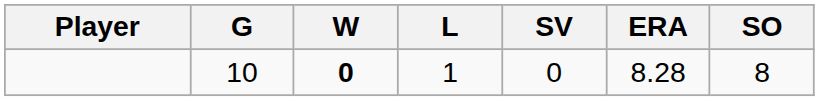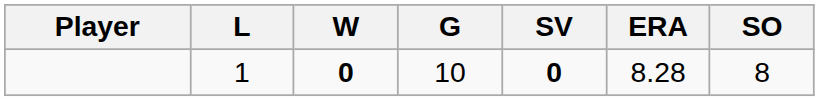columns swapped: (242, 26) <-> (450, 26)
(554, 71) normal -> (554, 71) bold
